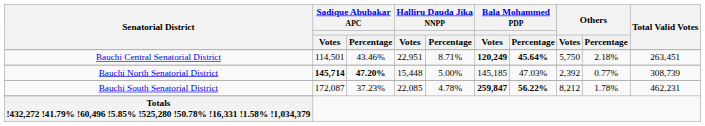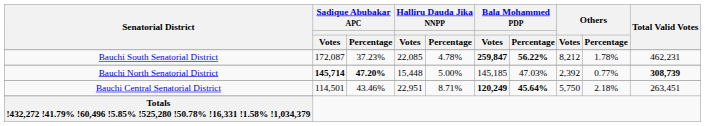rows swapped: (158, 58) <-> (158, 88)
(665, 73) normal -> (665, 73) bold
